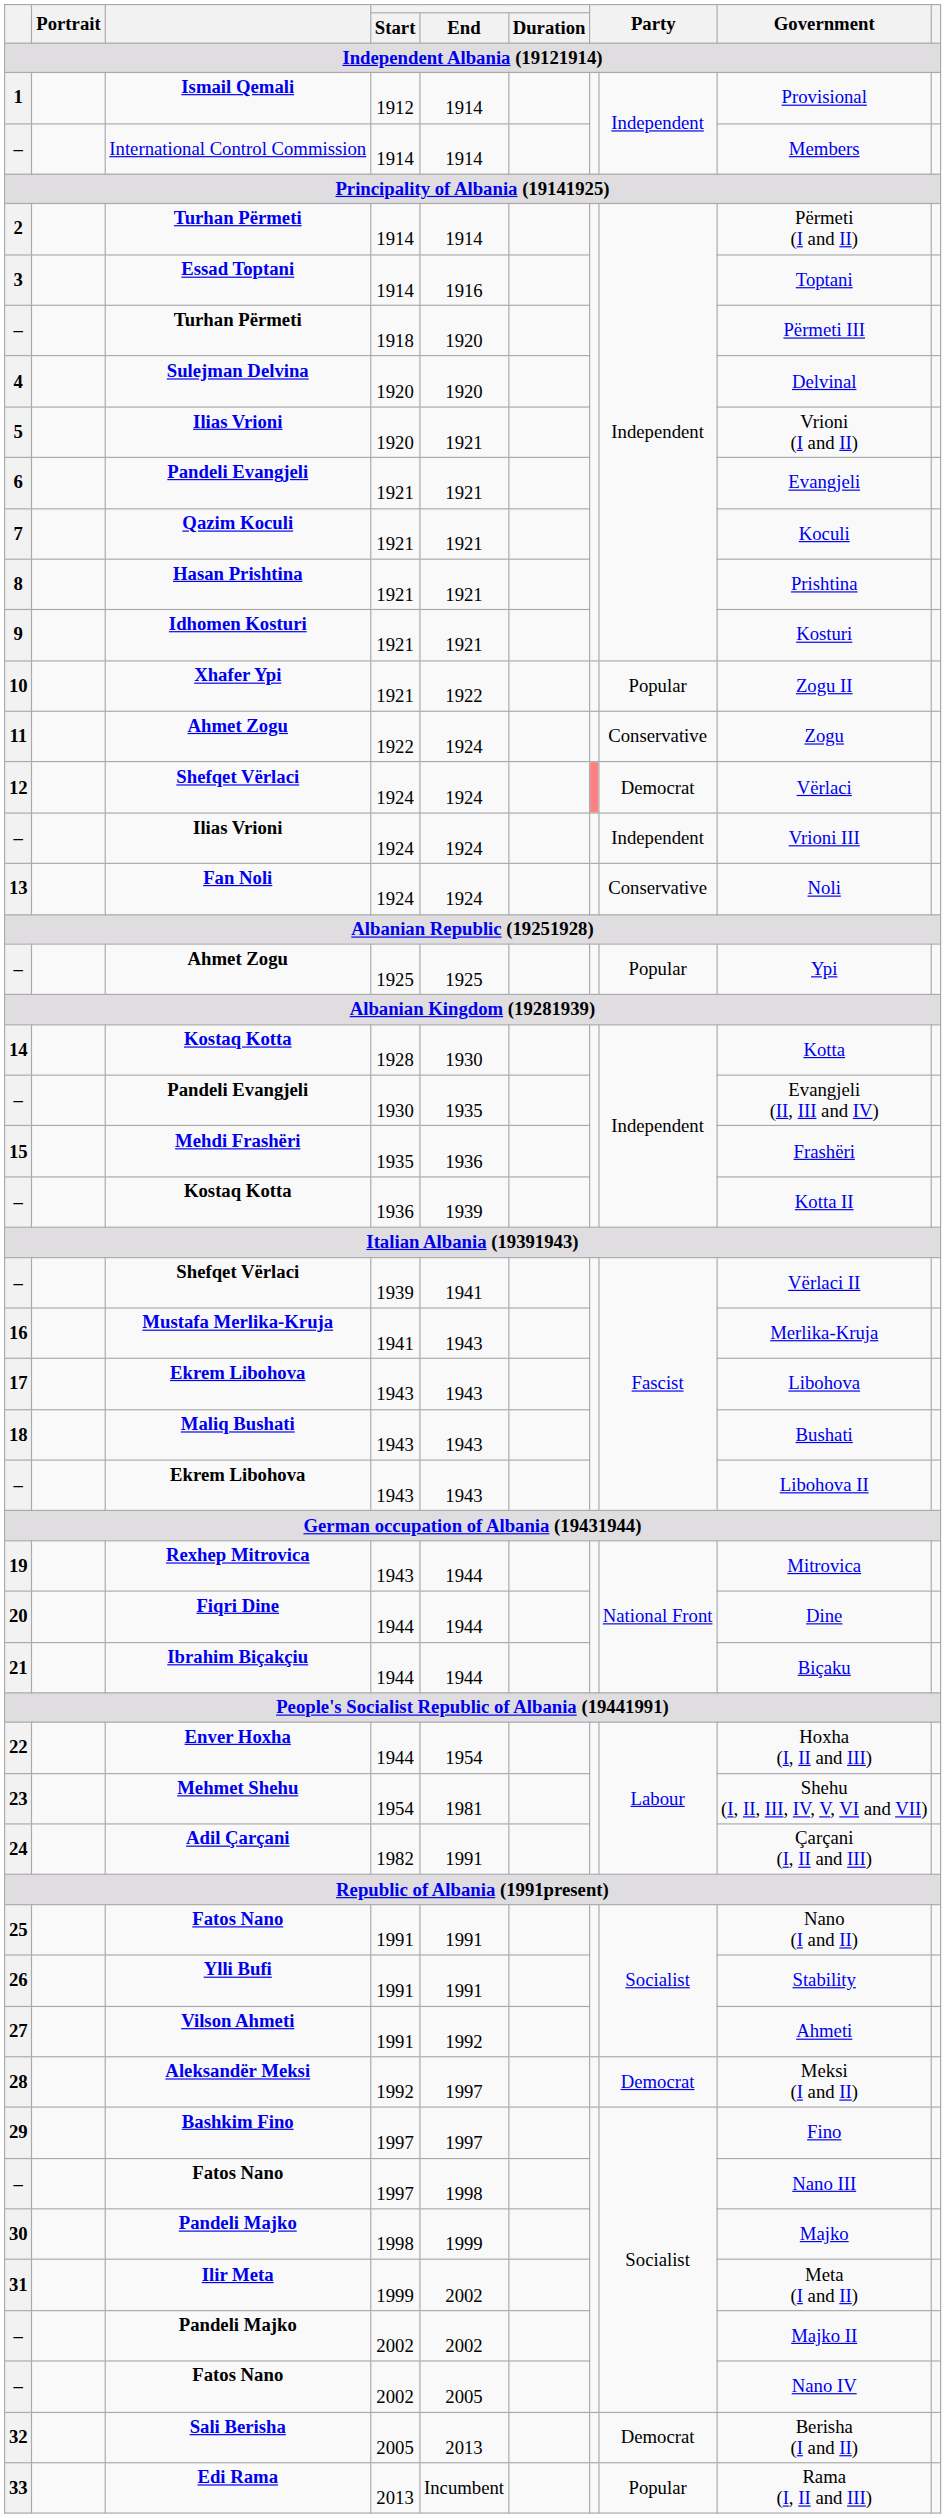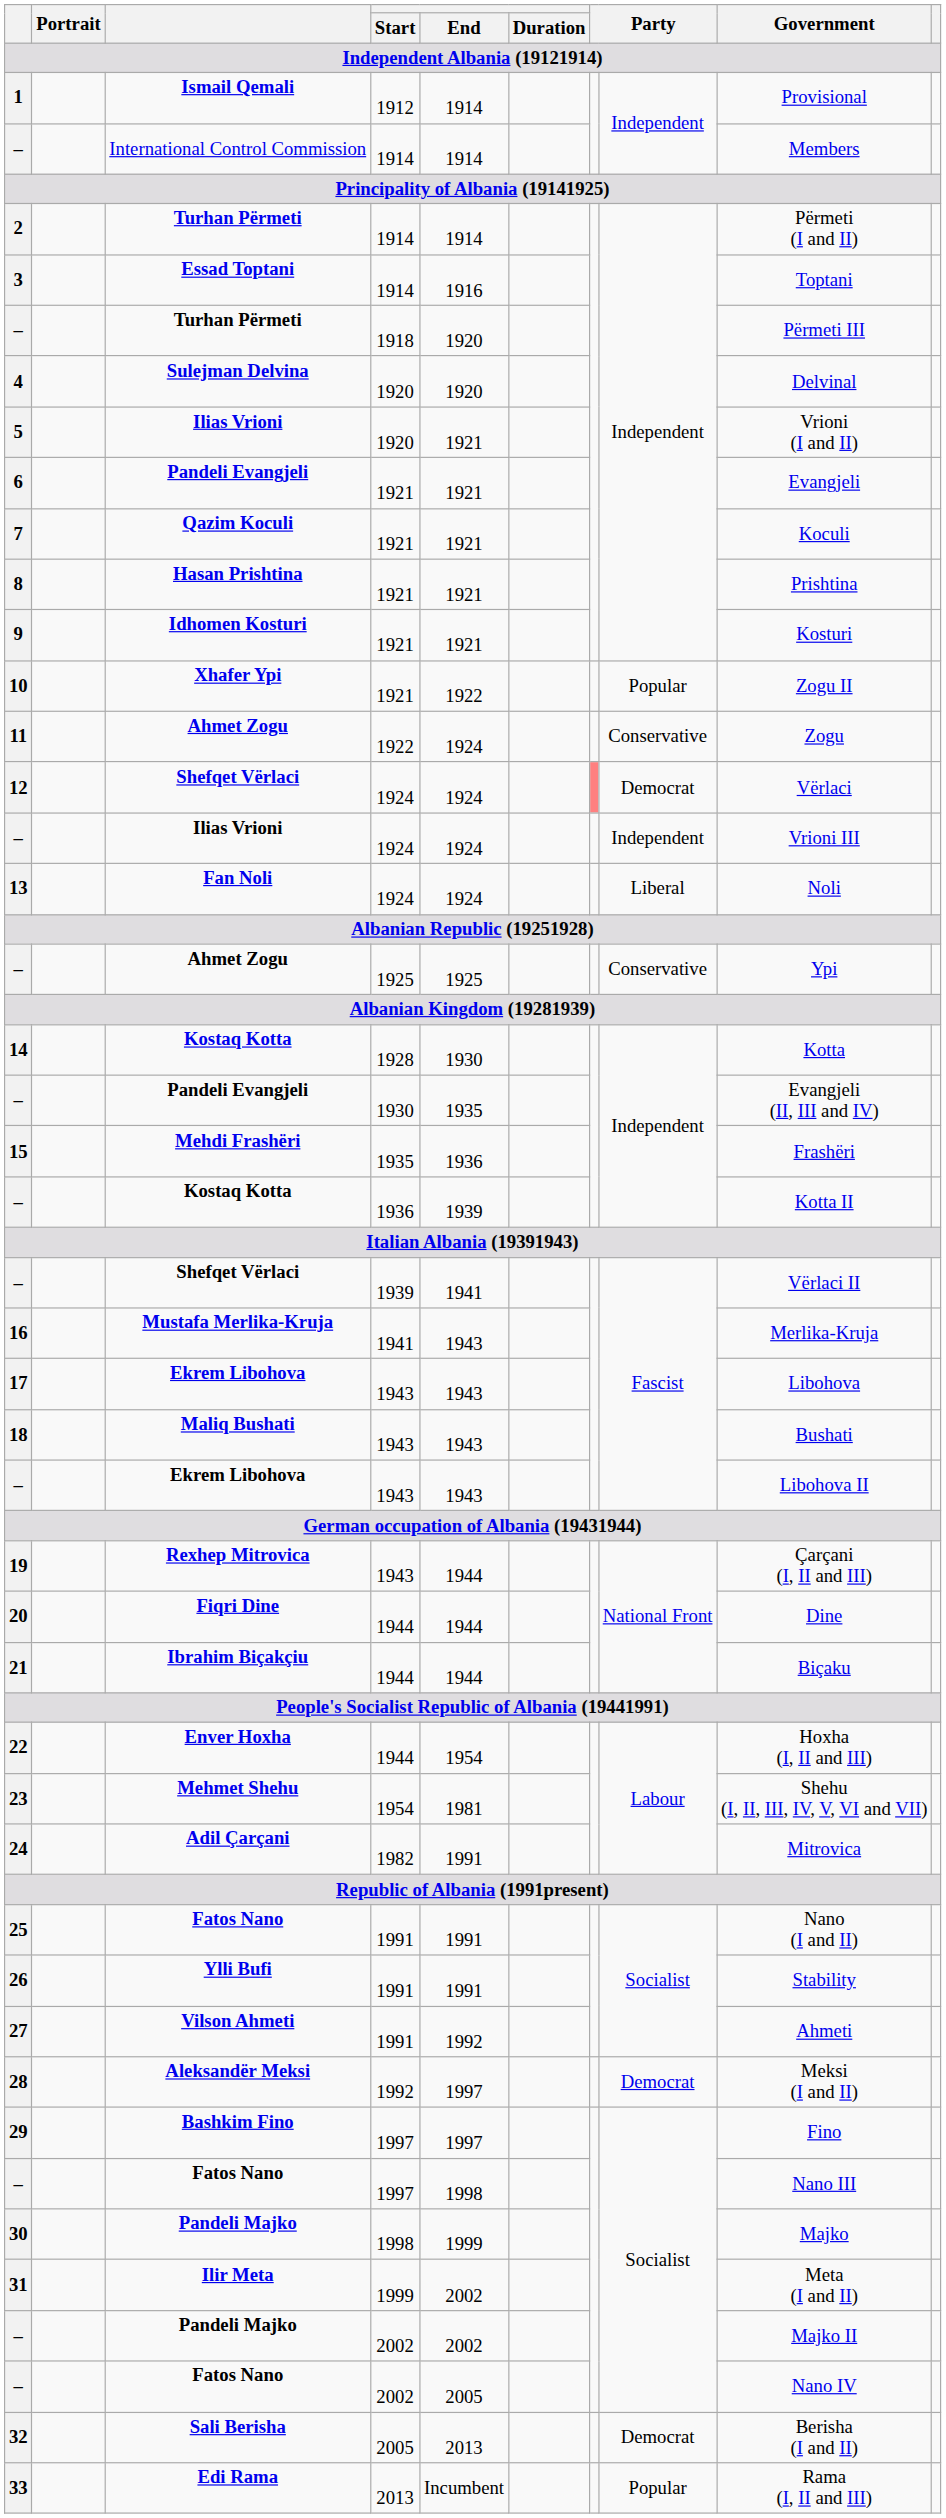(658, 888) Conservative -> (658, 888) Liberal
(658, 969) Popular -> (658, 969) Conservative
(824, 1565) Mitrovica -> (824, 1565) Çarçani (I, II and III)
(824, 1849) Çarçani (I, II and III) -> (824, 1849) Mitrovica
